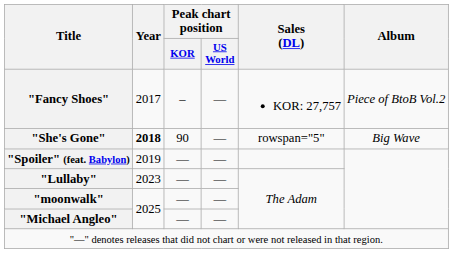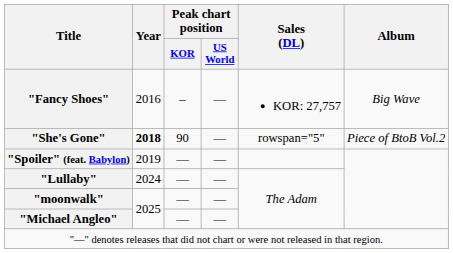(148, 98) 2017 -> (148, 98) 2016
(396, 98) Piece of BtoB Vol.2 -> (396, 98) Big Wave
(396, 138) Big Wave -> (396, 138) Piece of BtoB Vol.2
(148, 178) 2023 -> (148, 178) 2024
